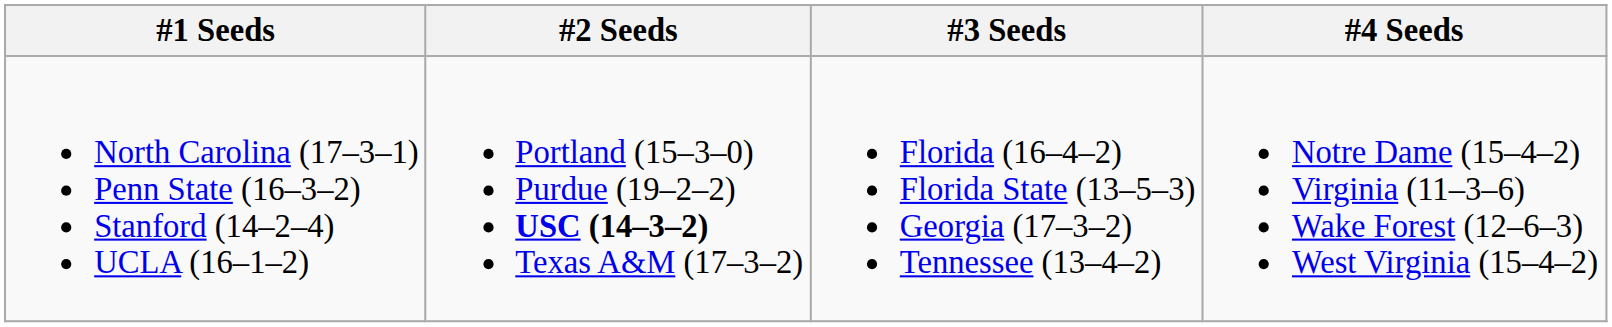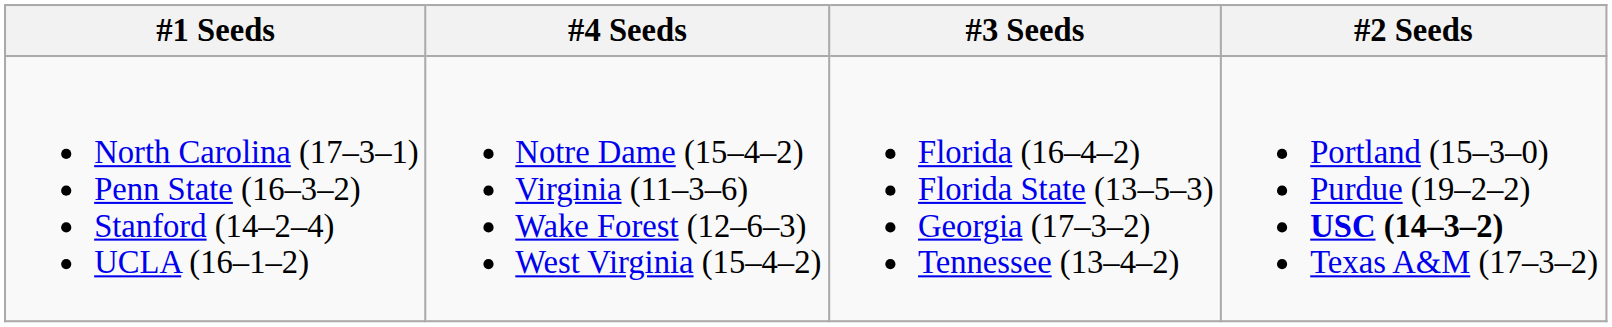columns swapped: (618, 30) <-> (1404, 30)
